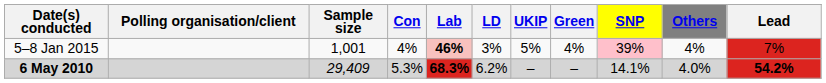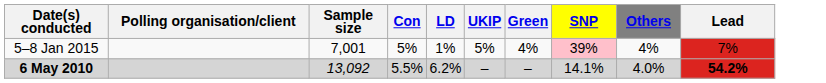- column: (449, 22)
(348, 49) 1,001 -> (348, 49) 7,001
(407, 49) 4% -> (407, 49) 5%
(492, 49) 3% -> (445, 49) 1%
(348, 69) 29,409 -> (348, 69) 13,092
(407, 69) 5.3% -> (407, 69) 5.5%
